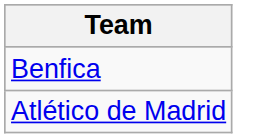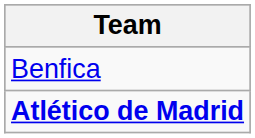(119, 111) normal -> (128, 111) bold
